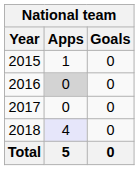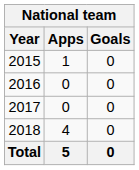(66, 84) lightgrey background -> (66, 84) no background
(66, 130) lavender background -> (66, 130) no background
